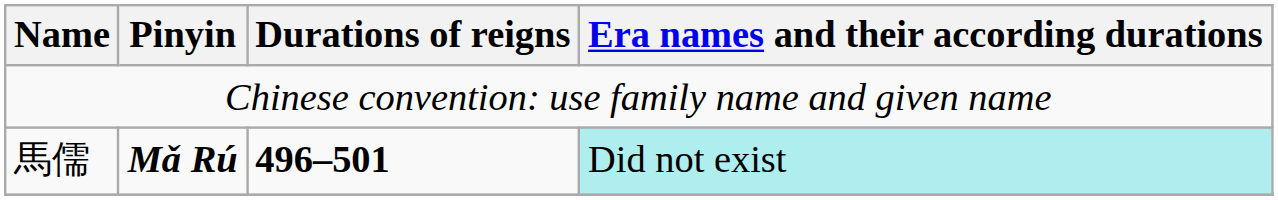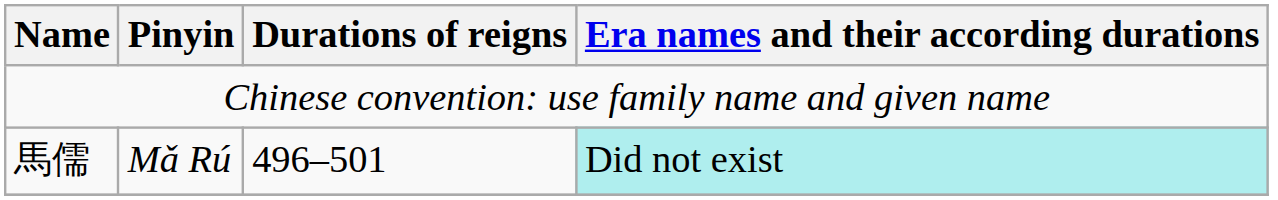(183, 160) bold -> (179, 160) normal
(323, 160) bold -> (319, 160) normal
